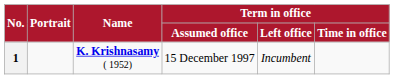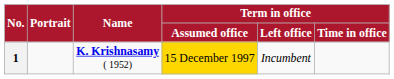(210, 58) no background -> (210, 58) gold background
